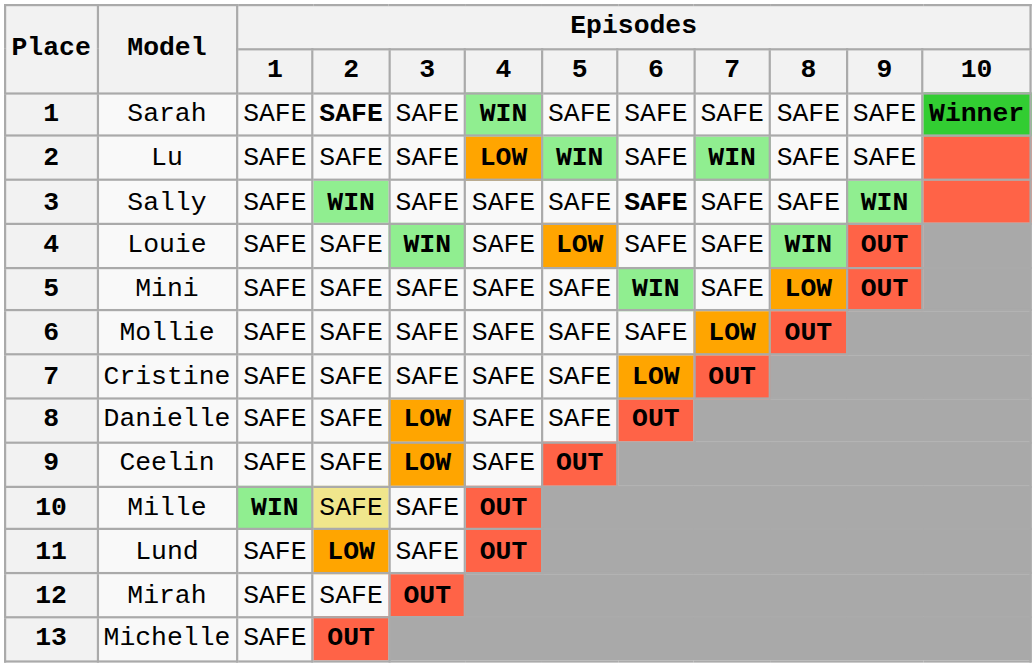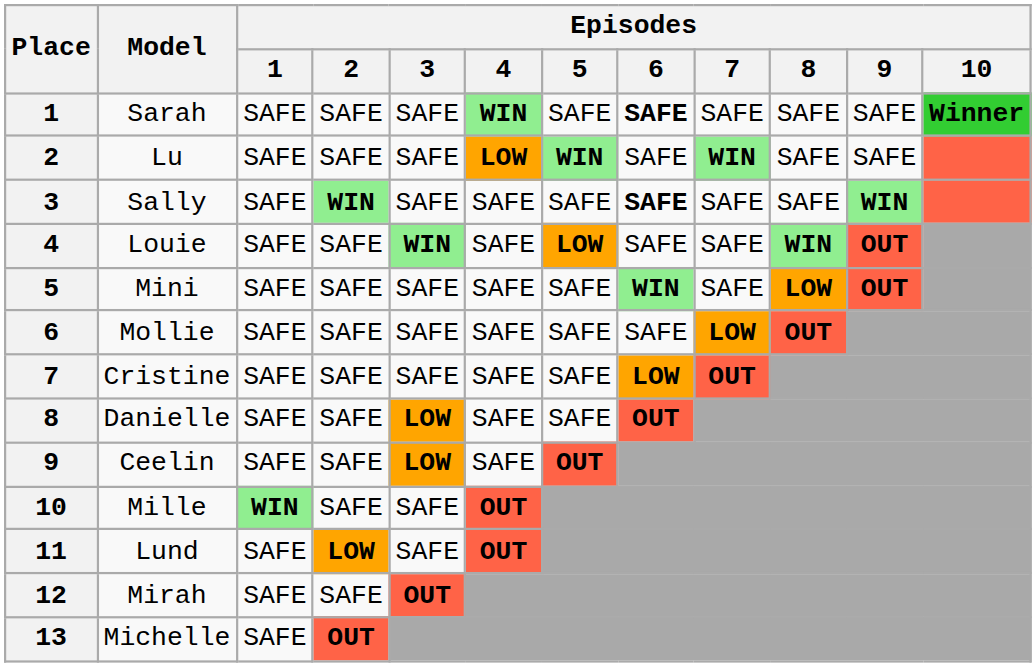(351, 114) bold -> (351, 114) normal
(656, 114) normal -> (656, 114) bold
(351, 508) khaki background -> (351, 508) no background
